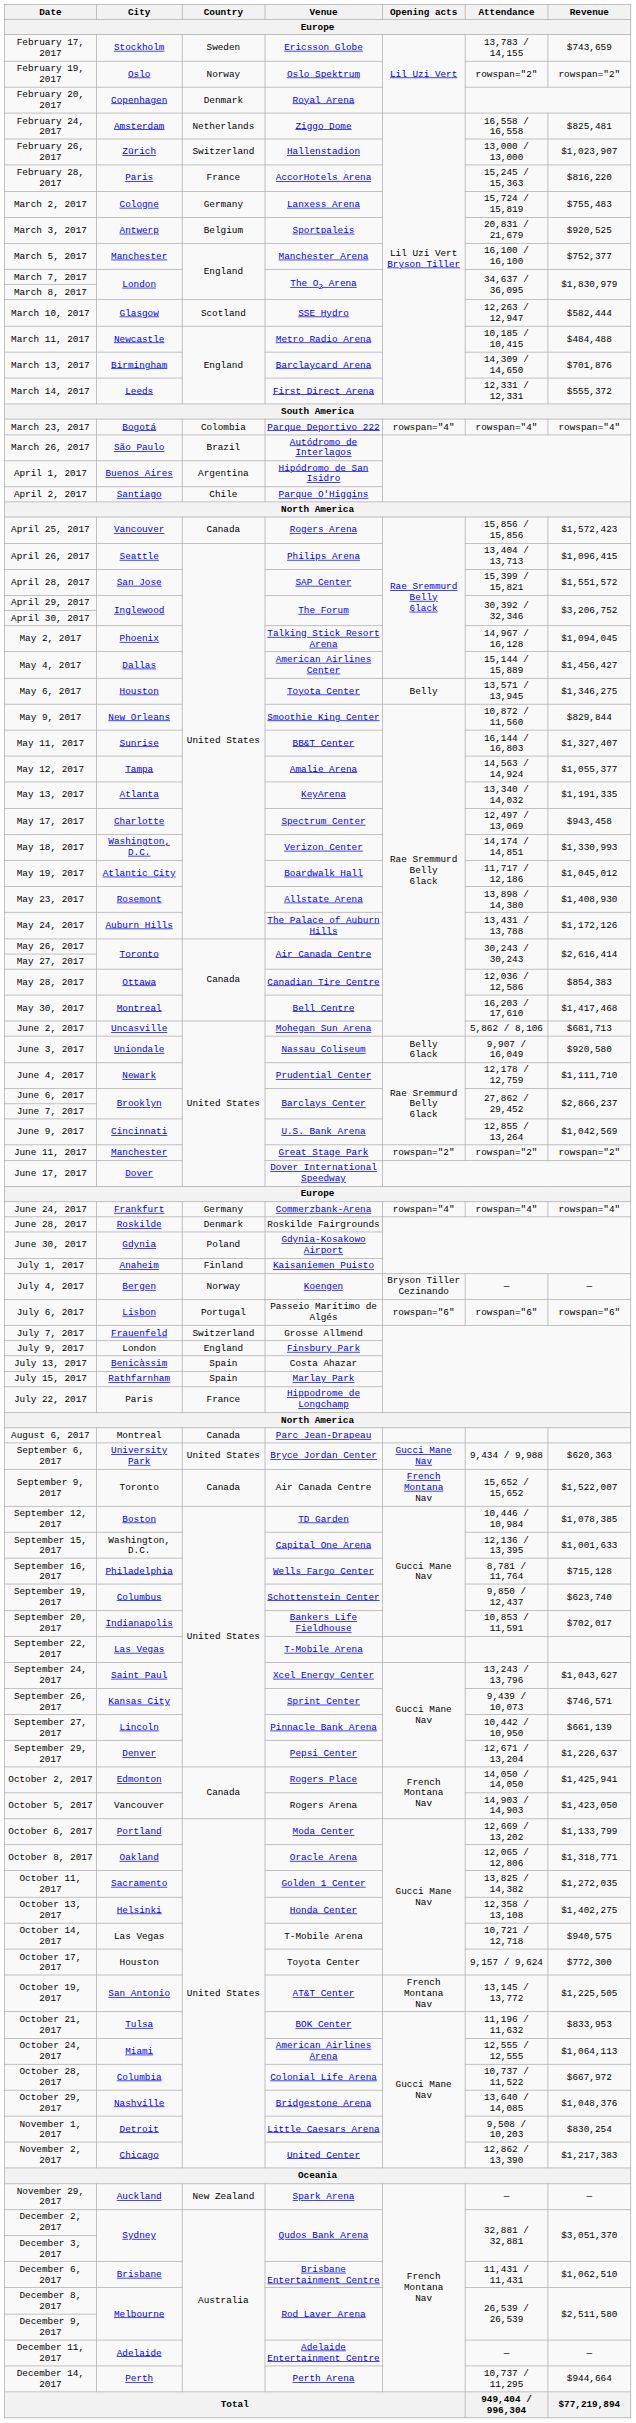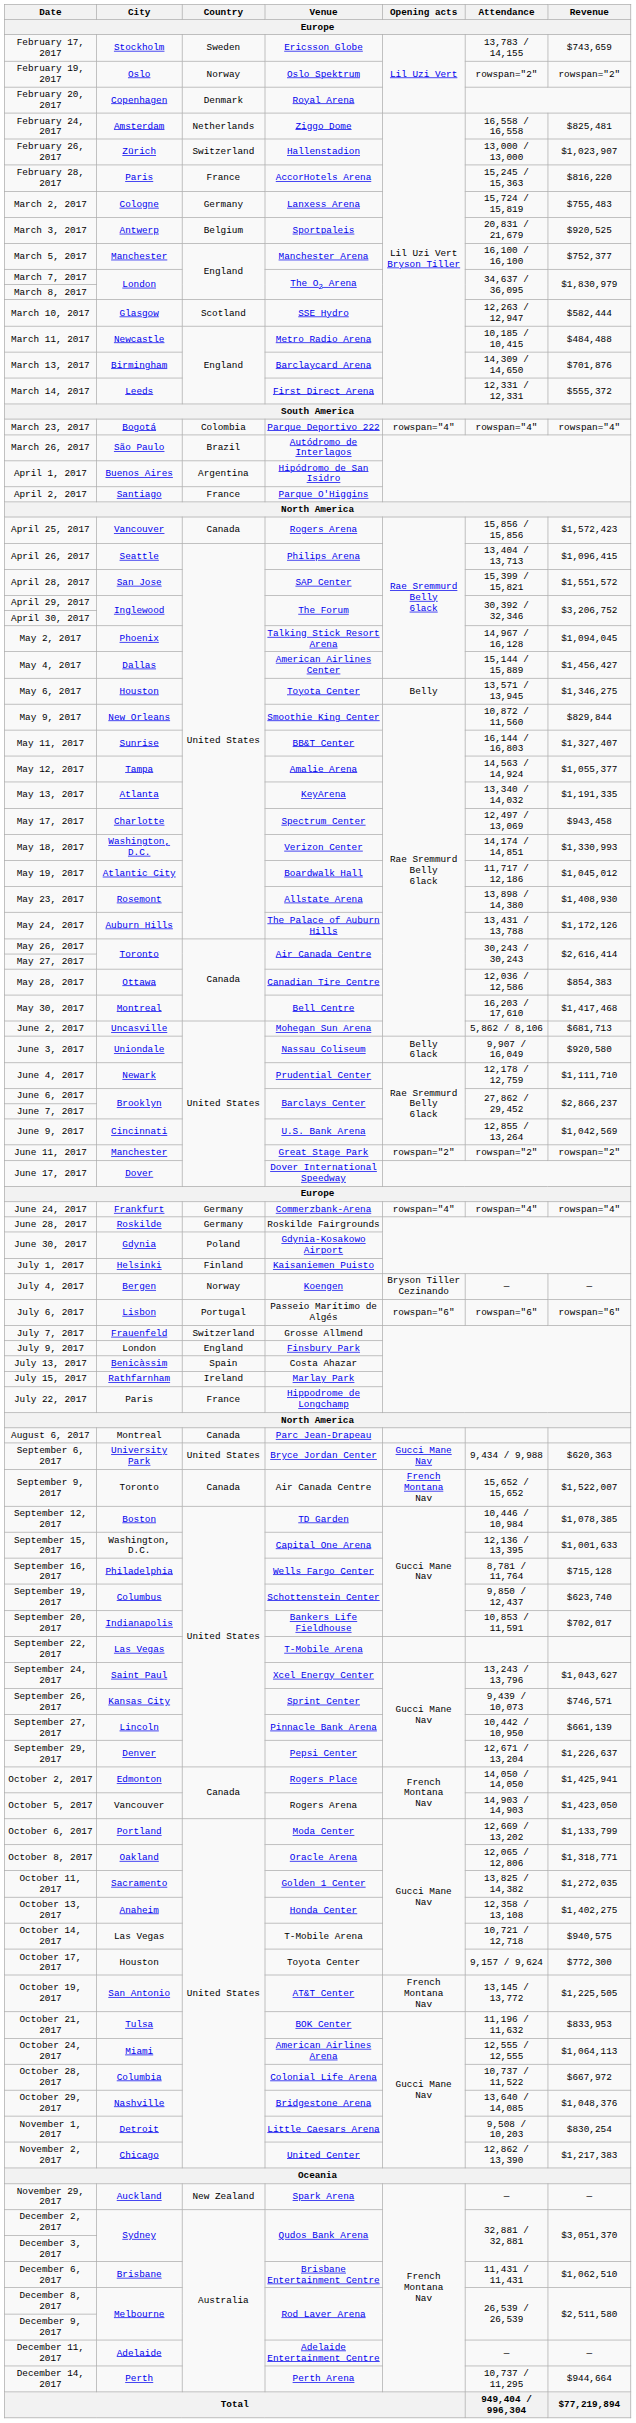(223, 494) Chile -> (223, 494) France
(223, 1225) Denmark -> (223, 1225) Germany
(139, 1266) Anaheim -> (139, 1266) Helsinki
(223, 1379) Spain -> (223, 1379) Ireland
(139, 1910) Helsinki -> (139, 1910) Anaheim
